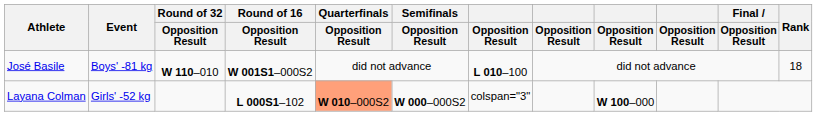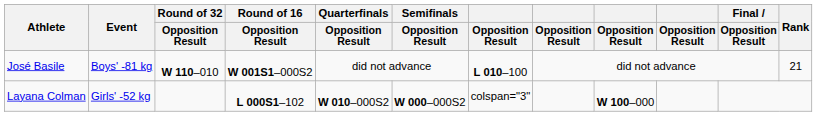(796, 66) 18 -> (796, 66) 21
(353, 103) lightsalmon background -> (353, 103) no background
